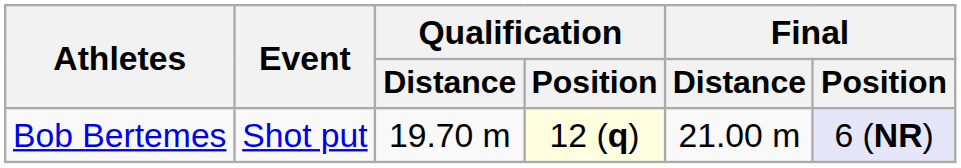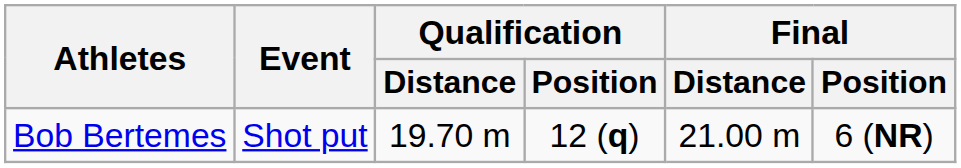(595, 136) lightyellow background -> (595, 136) no background
(884, 136) lavender background -> (884, 136) no background
